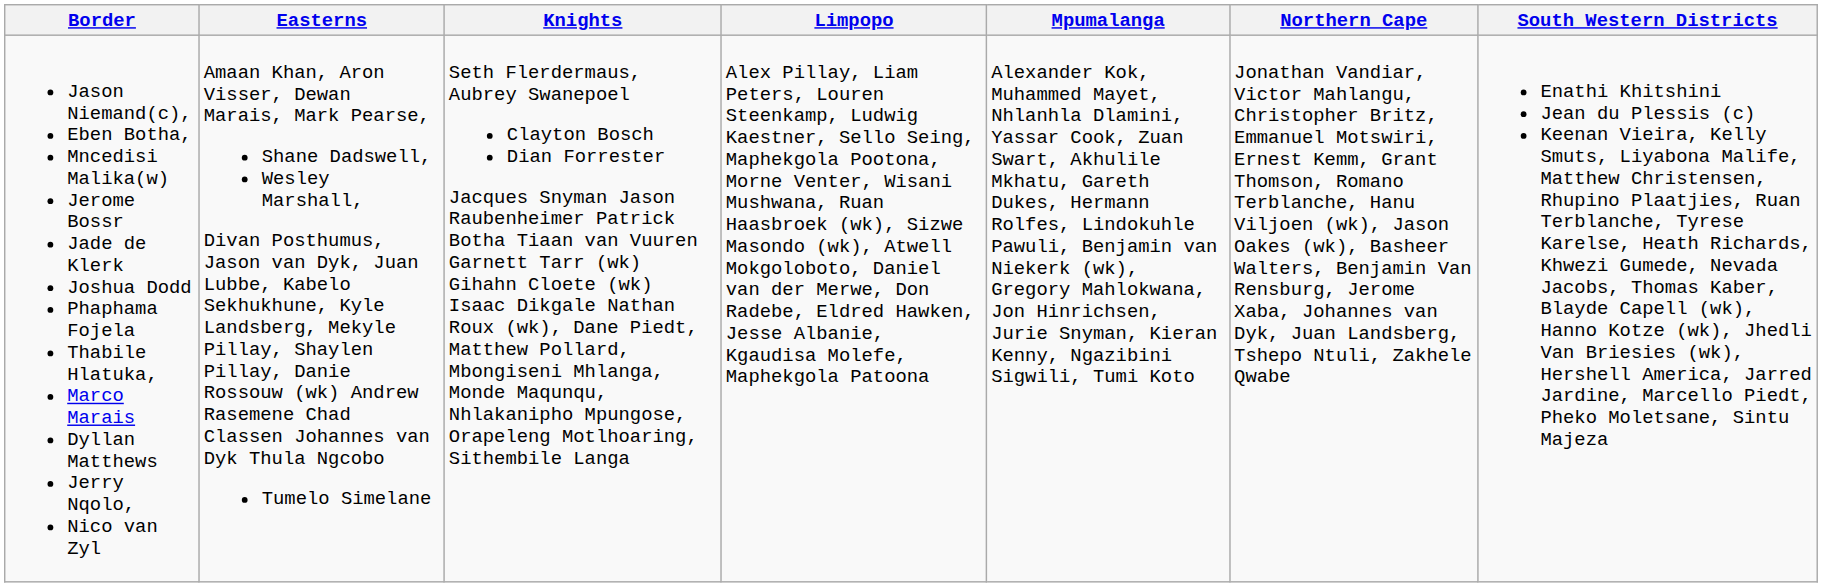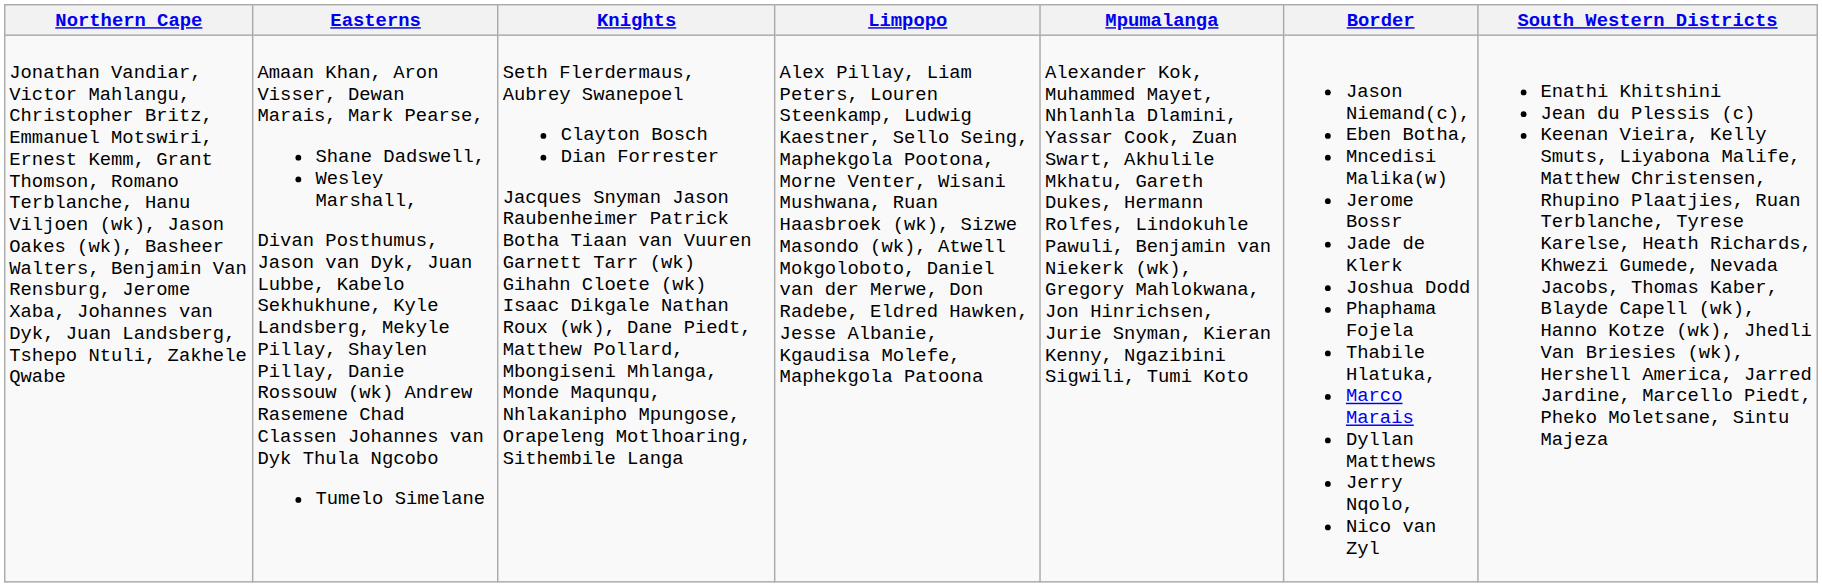columns swapped: (102, 20) <-> (1354, 20)
